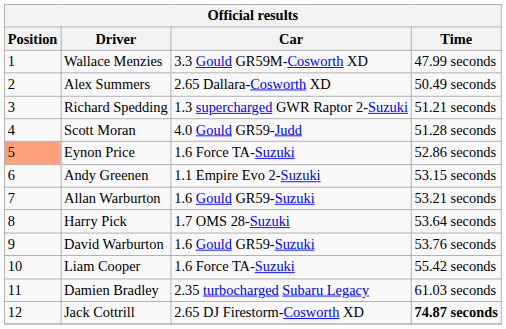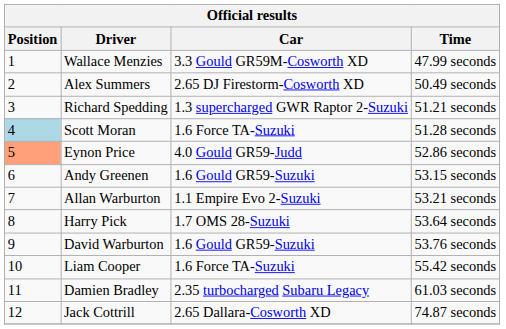(252, 84) 2.65 Dallara-Cosworth XD -> (269, 84) 2.65 DJ Firestorm-Cosworth XD
(11, 130) no background -> (11, 130) lightblue background
(238, 130) 4.0 Gould GR59-Judd -> (235, 130) 1.6 Force TA-Suzuki
(235, 152) 1.6 Force TA-Suzuki -> (238, 152) 4.0 Gould GR59-Judd
(247, 175) 1.1 Empire Evo 2-Suzuki -> (244, 175) 1.6 Gould GR59-Suzuki
(244, 198) 1.6 Gould GR59-Suzuki -> (247, 198) 1.1 Empire Evo 2-Suzuki
(269, 312) 2.65 DJ Firestorm-Cosworth XD -> (252, 312) 2.65 Dallara-Cosworth XD
(456, 312) bold -> (455, 312) normal
